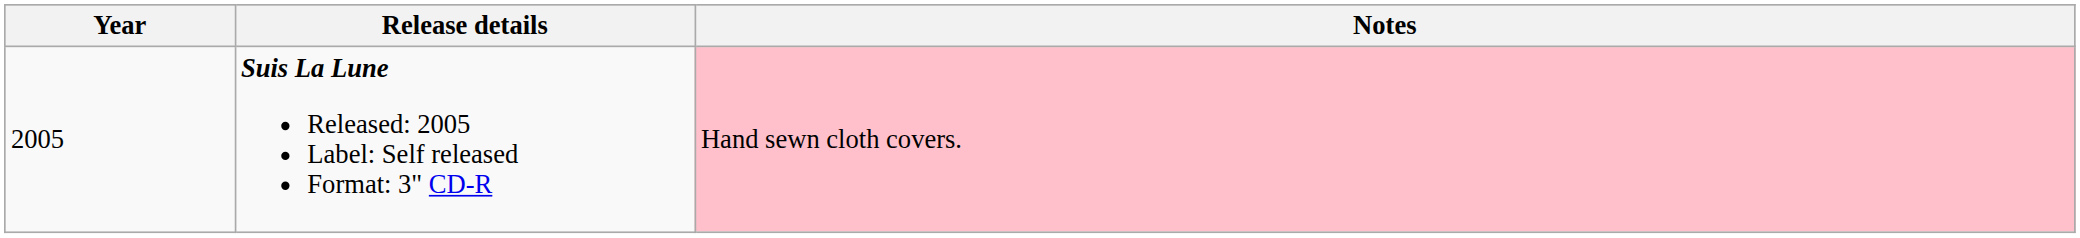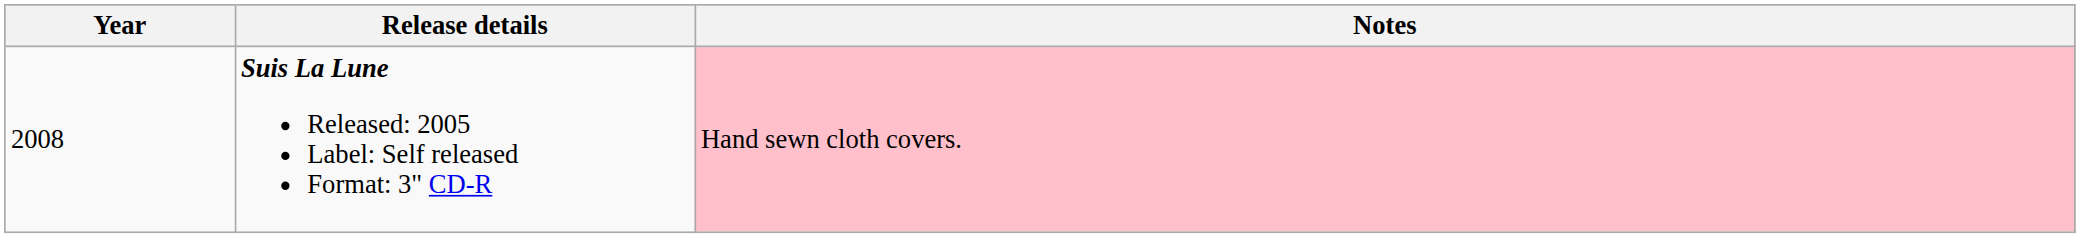(38, 139) 2005 -> (38, 139) 2008
